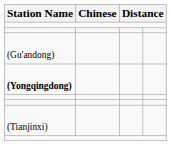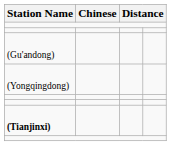(39, 85) bold -> (38, 86) normal
(27, 127) normal -> (29, 126) bold
